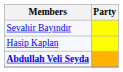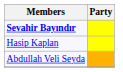(39, 28) normal -> (41, 28) bold
(48, 59) bold -> (46, 59) normal
